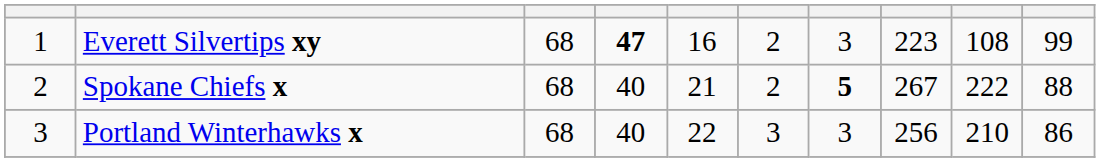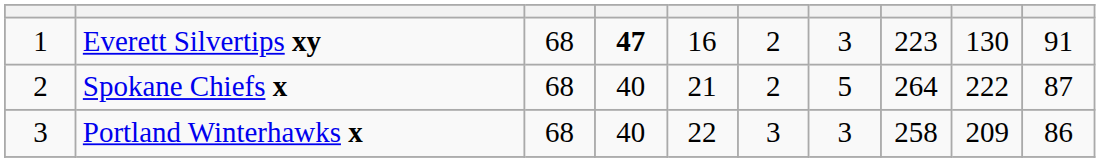(987, 40) 108 -> (987, 40) 130
(1058, 40) 99 -> (1058, 40) 91
(845, 86) bold -> (845, 86) normal
(916, 86) 267 -> (916, 86) 264
(1058, 86) 88 -> (1058, 86) 87
(916, 132) 256 -> (916, 132) 258
(987, 132) 210 -> (987, 132) 209
